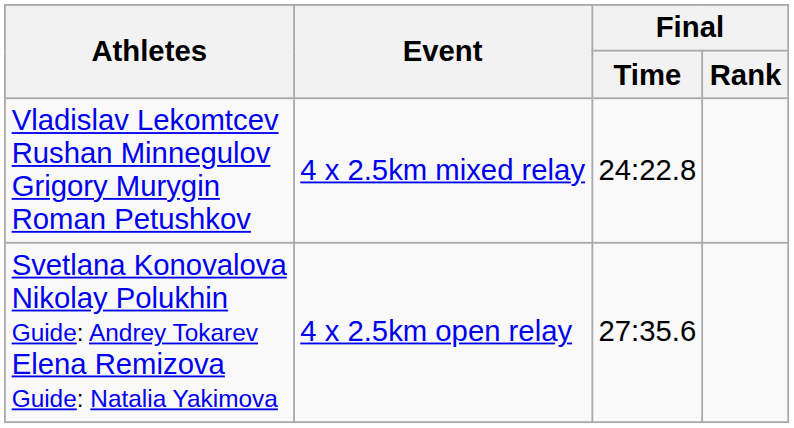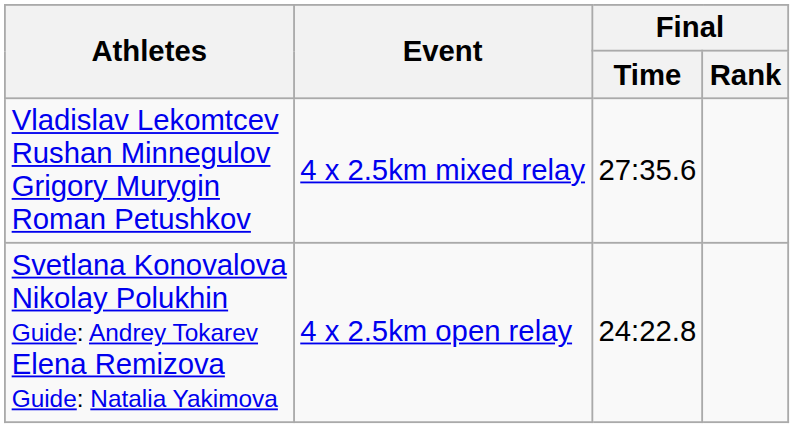(647, 170) 24:22.8 -> (647, 170) 27:35.6
(647, 331) 27:35.6 -> (647, 331) 24:22.8
